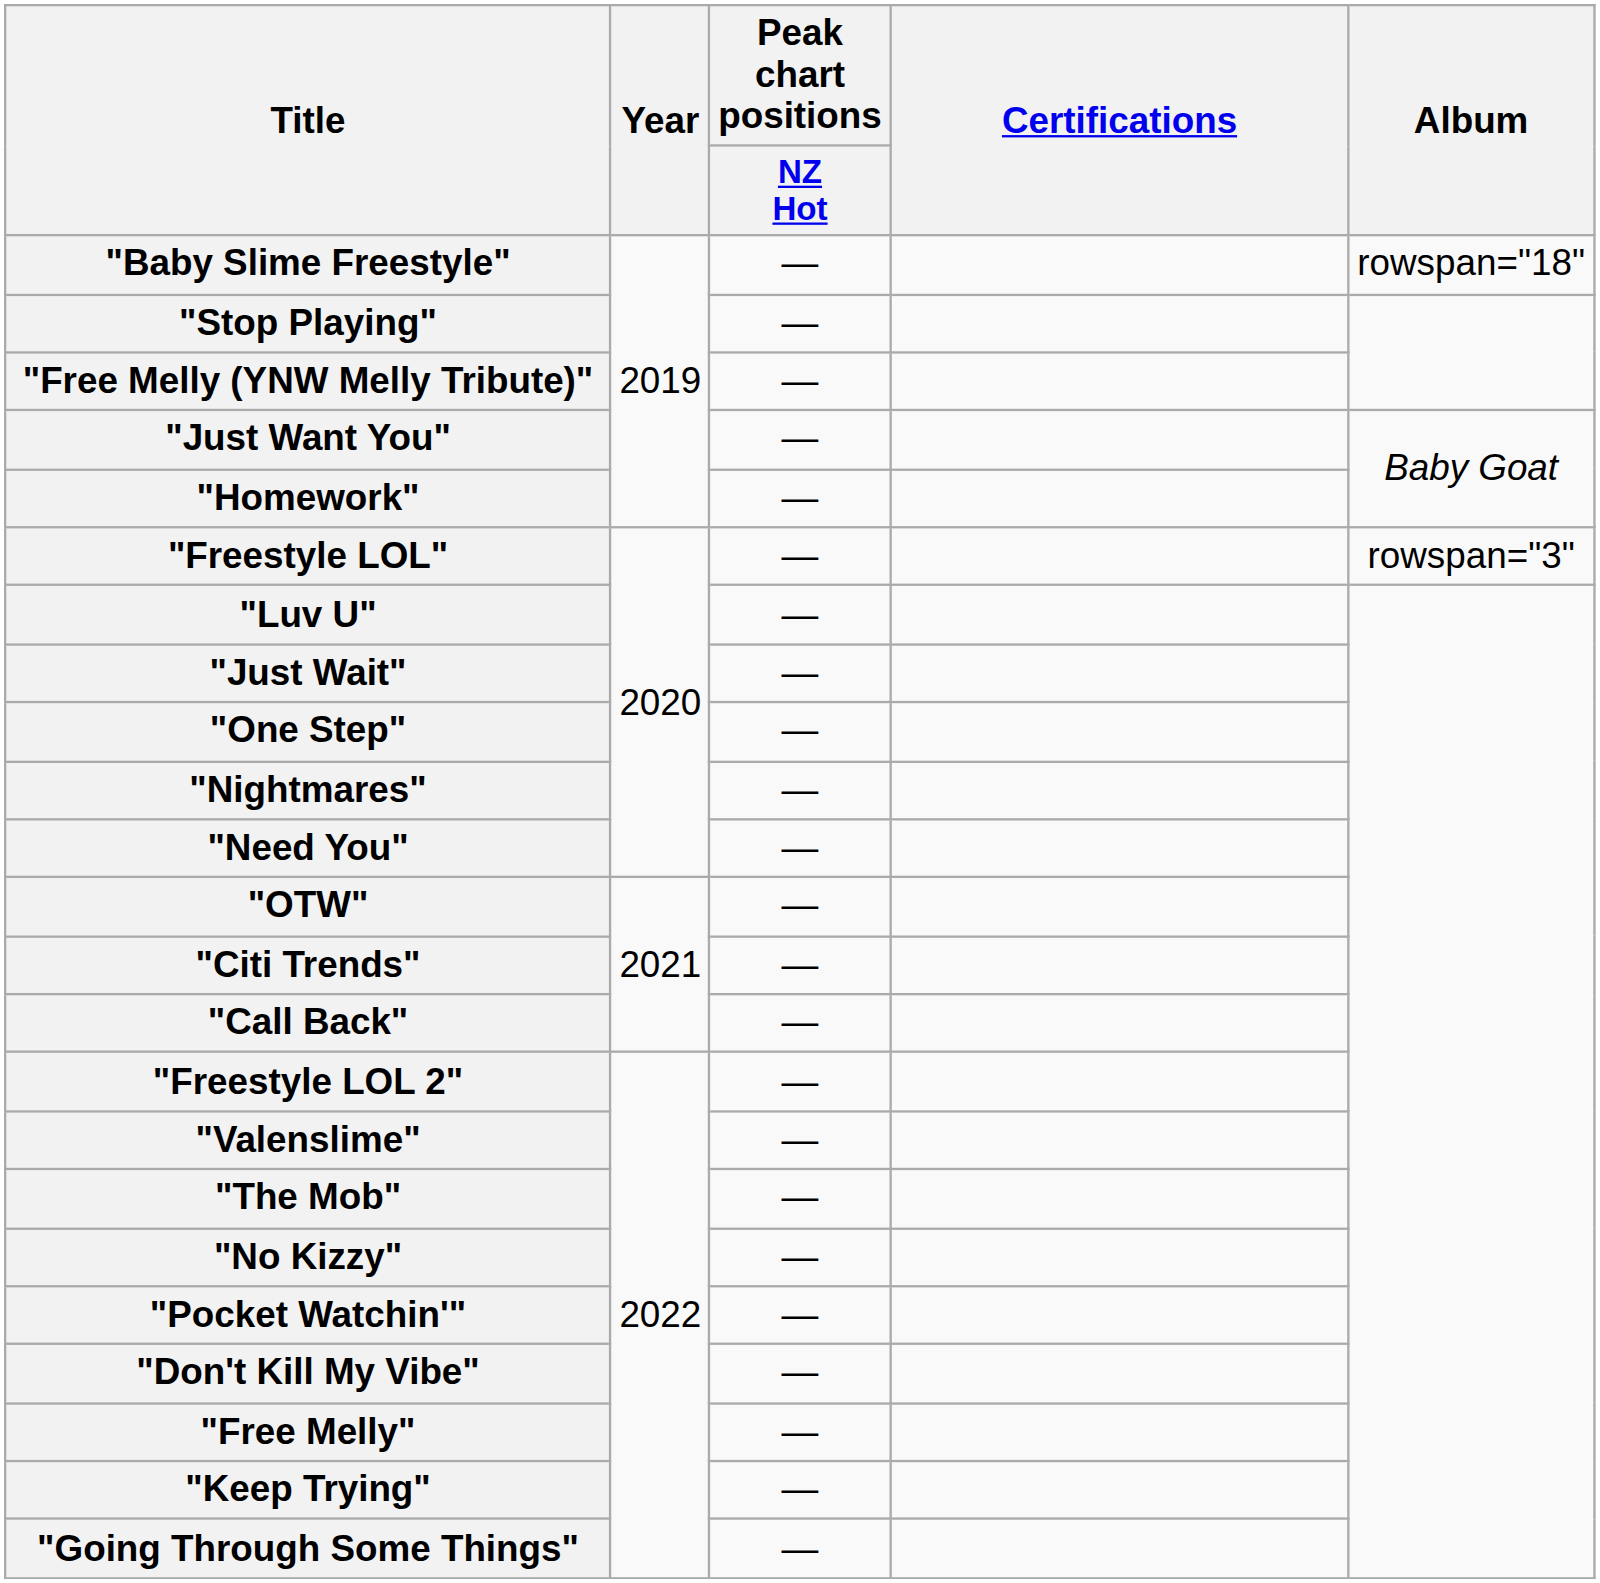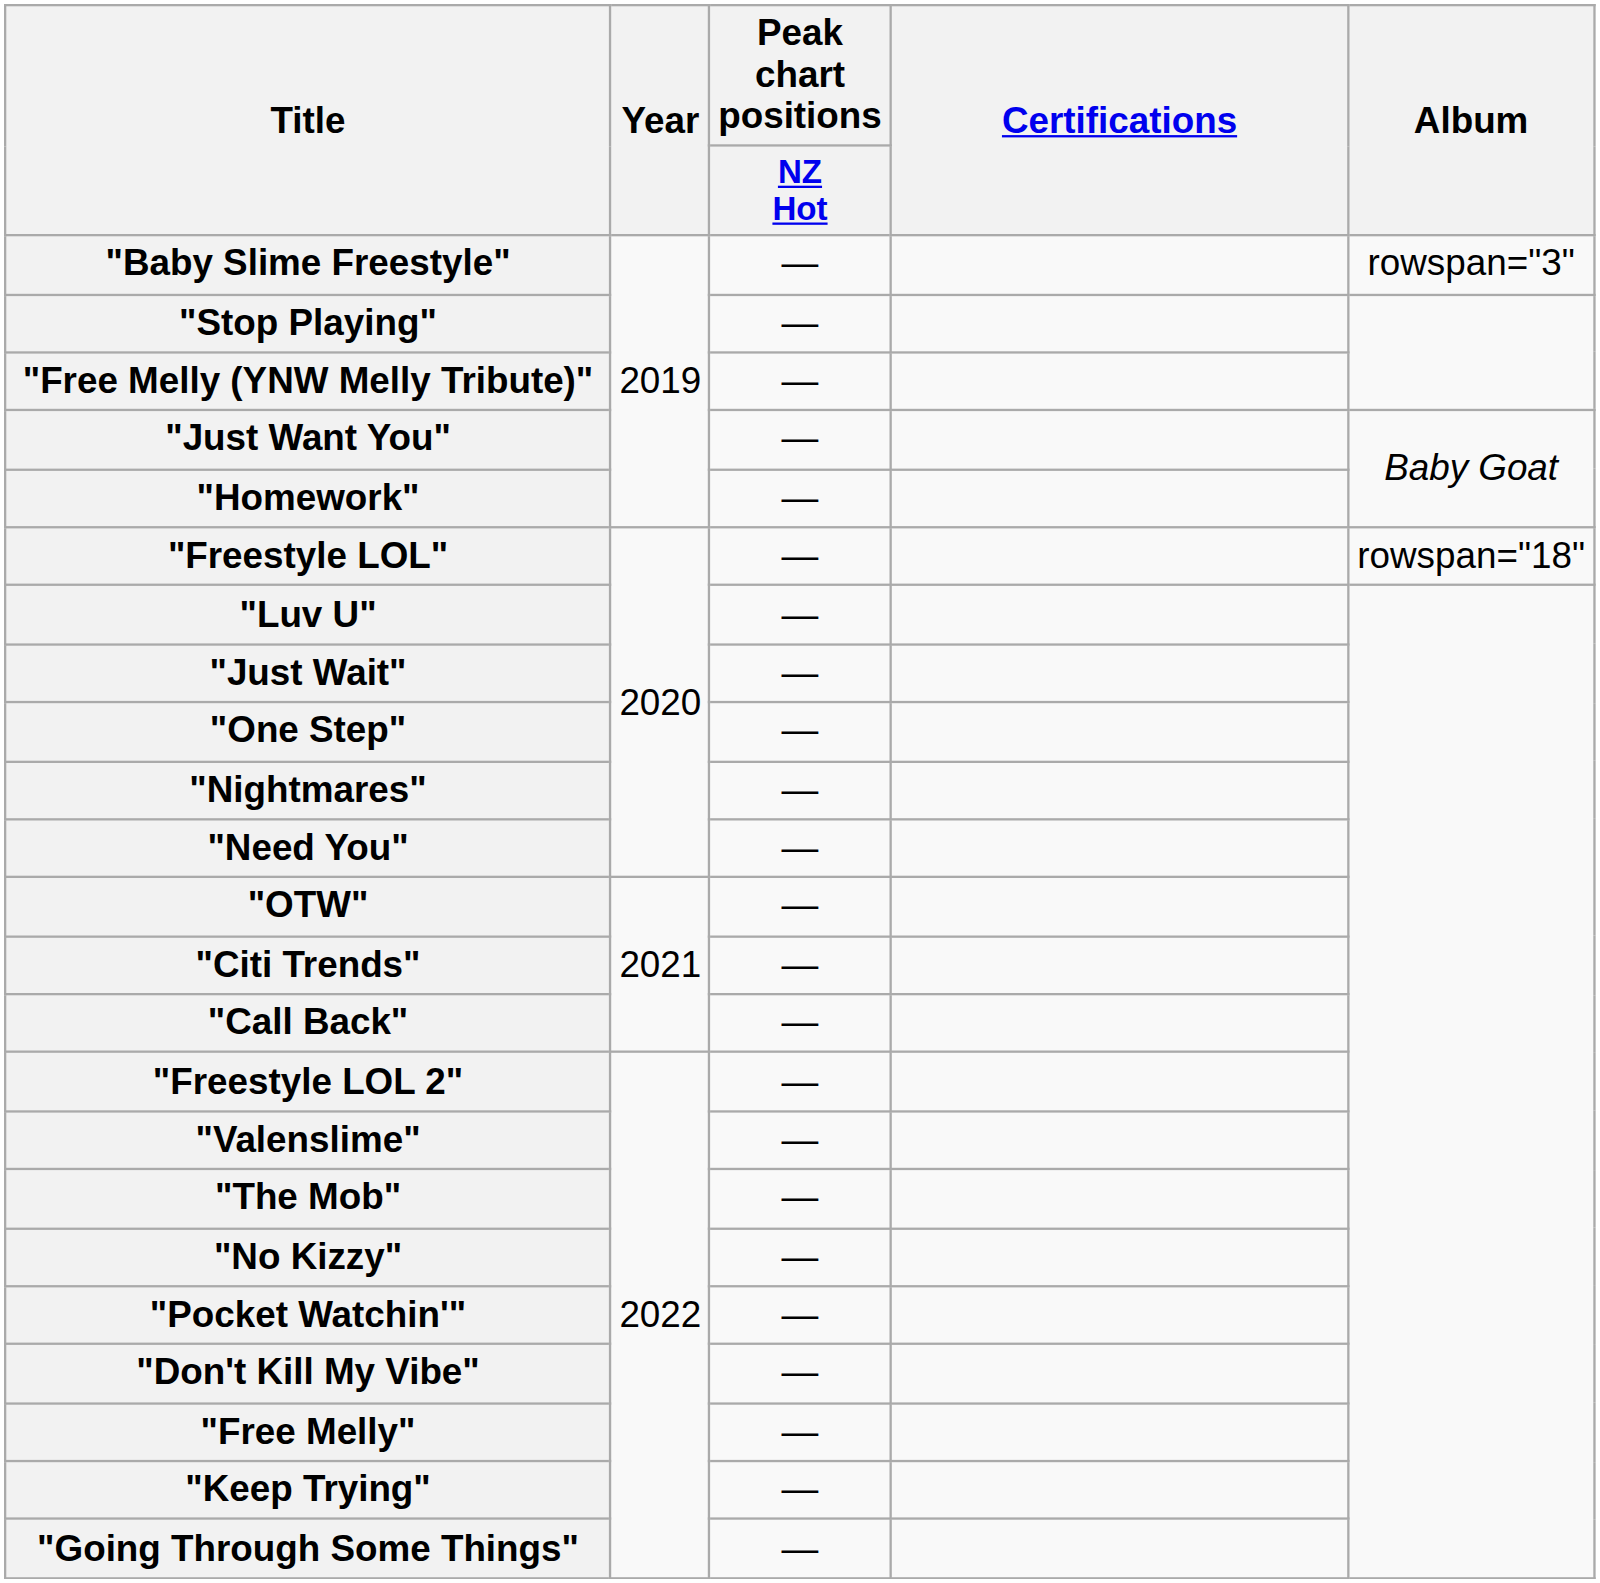(1471, 263) rowspan="18" -> (1471, 263) rowspan="3"
(1471, 555) rowspan="3" -> (1471, 555) rowspan="18"
